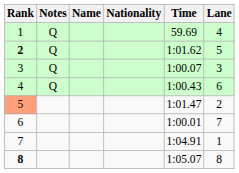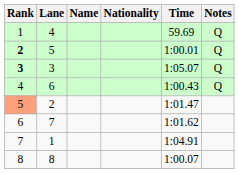columns swapped: (219, 13) <-> (53, 13)
(184, 50) 1:01.62 -> (181, 50) 1:00.01
(20, 68) normal -> (20, 68) bold
(184, 68) 1:00.07 -> (181, 68) 1:05.07
(184, 123) 1:00.01 -> (181, 123) 1:01.62
(20, 159) bold -> (20, 159) normal
(184, 159) 1:05.07 -> (181, 159) 1:00.07
